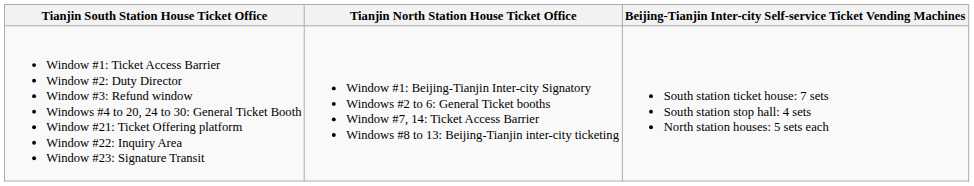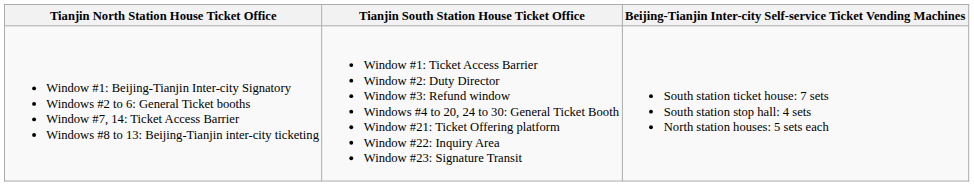columns swapped: (154, 15) <-> (463, 15)
